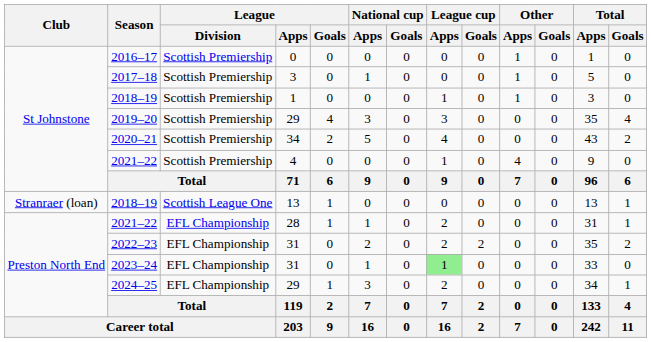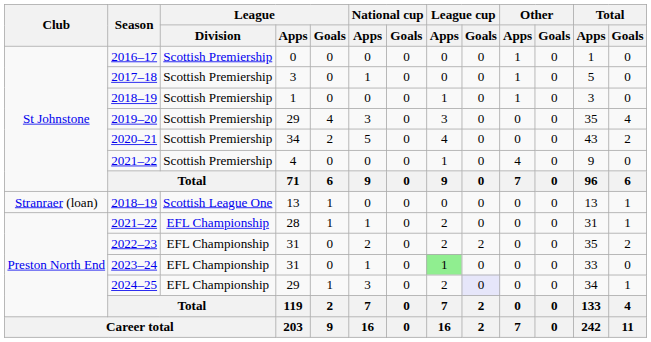(481, 285) no background -> (481, 285) lavender background
